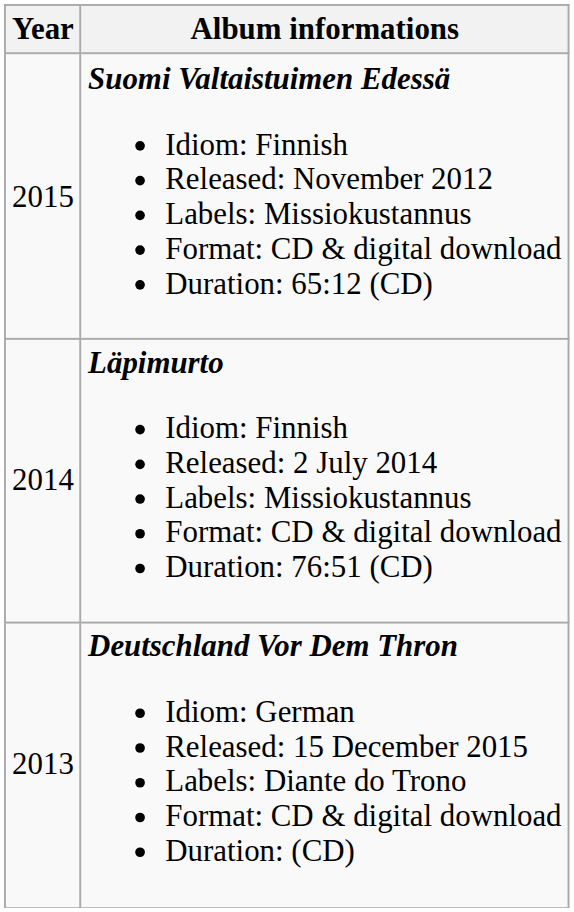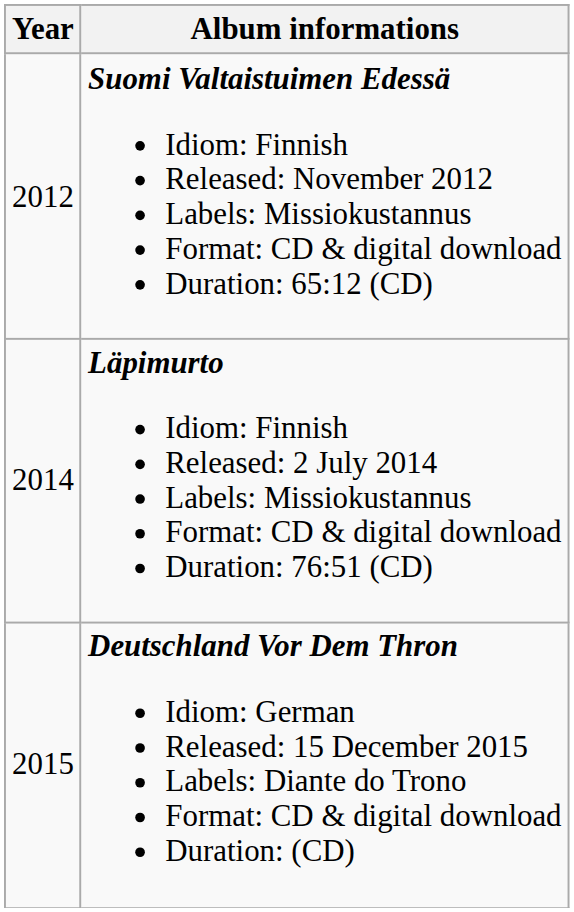(43, 195) 2015 -> (43, 195) 2012
(43, 764) 2013 -> (43, 764) 2015
